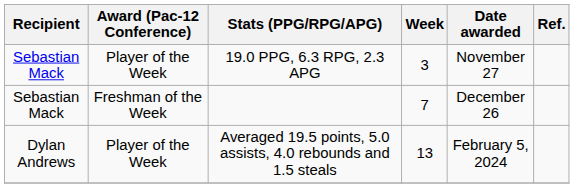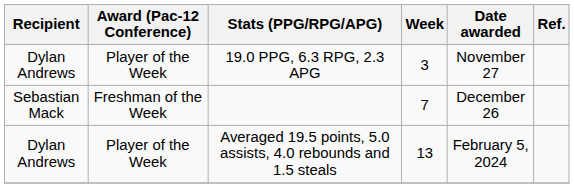(46, 65) Sebastian Mack -> (46, 65) Dylan Andrews
